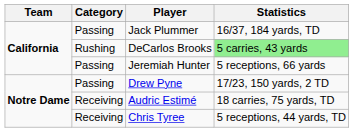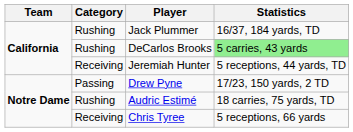(94, 30) Passing -> (95, 30) Rushing
(94, 65) Passing -> (99, 65) Receiving
(271, 65) 5 receptions, 66 yards -> (281, 65) 5 receptions, 44 yards, TD
(99, 100) Receiving -> (95, 100) Rushing
(281, 118) 5 receptions, 44 yards, TD -> (271, 118) 5 receptions, 66 yards
